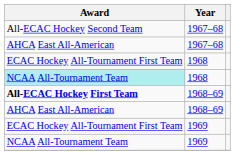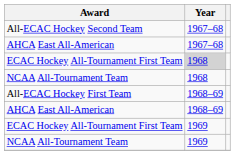(197, 61) no background -> (197, 61) lightgrey background
(67, 77) paleturquoise background -> (67, 77) no background
(72, 93) bold -> (69, 93) normal
